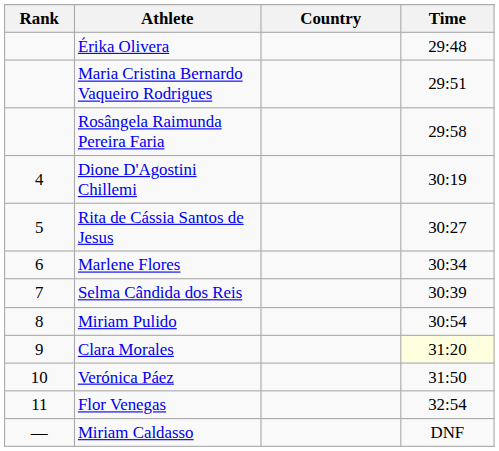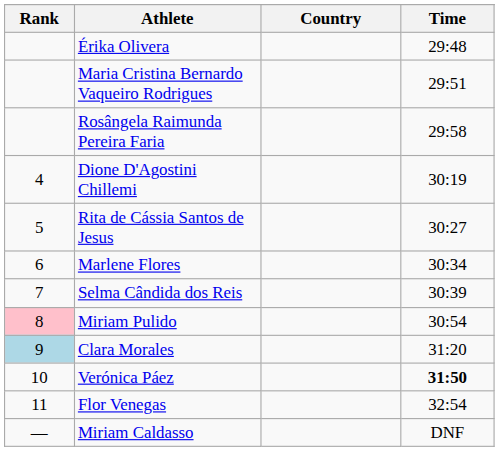(39, 321) no background -> (39, 321) pink background
(39, 348) no background -> (39, 348) lightblue background
(447, 348) lightyellow background -> (447, 348) no background
(447, 376) normal -> (447, 376) bold
